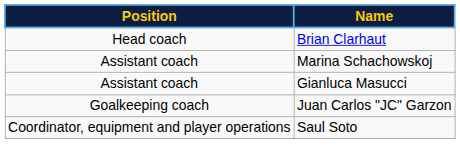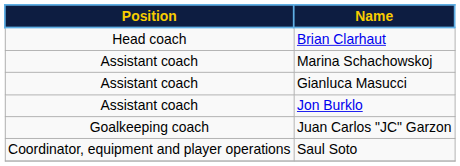+ row: (330, 105)
